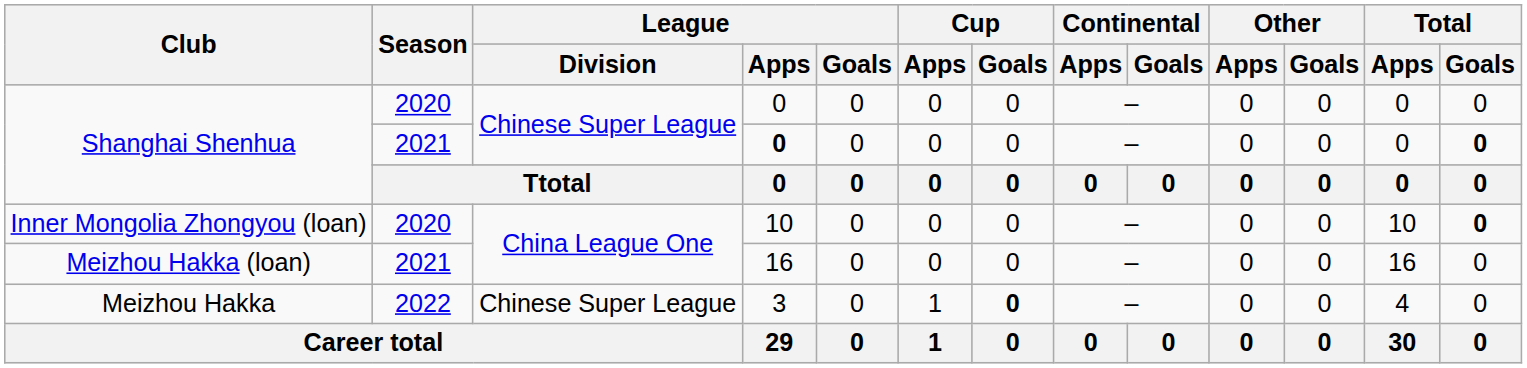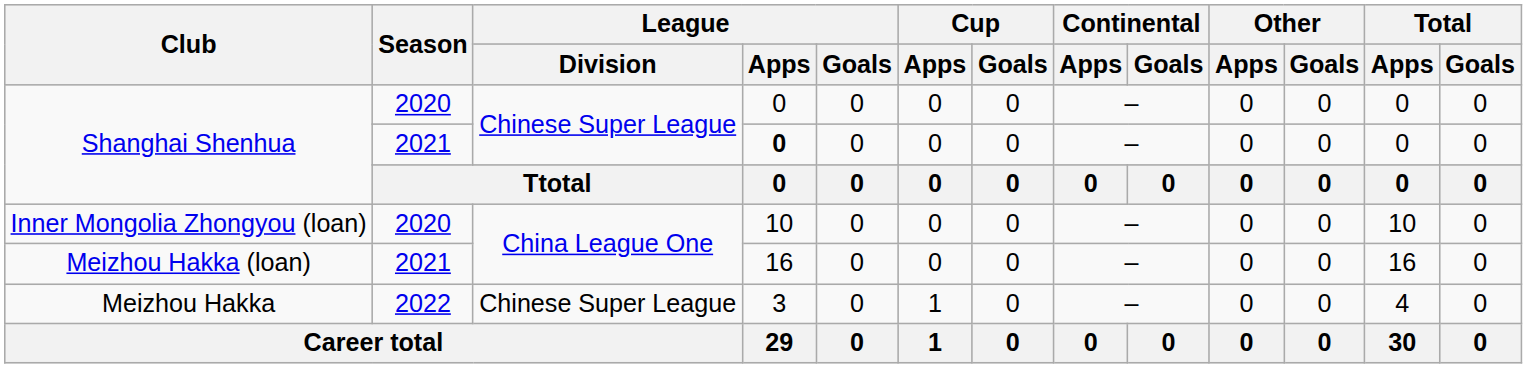(1480, 143) bold -> (1480, 143) normal
(1480, 223) bold -> (1480, 223) normal
(1013, 303) bold -> (1013, 303) normal
